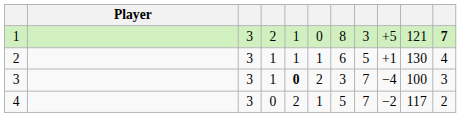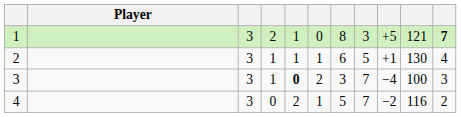(417, 101) 117 -> (417, 101) 116
